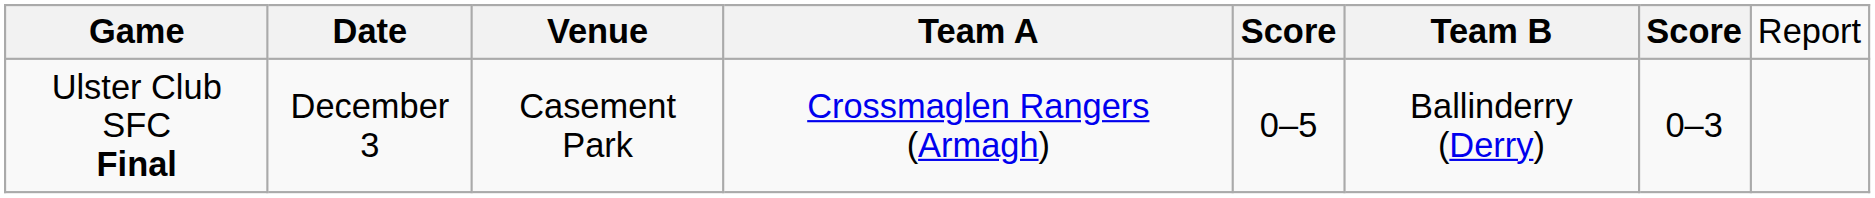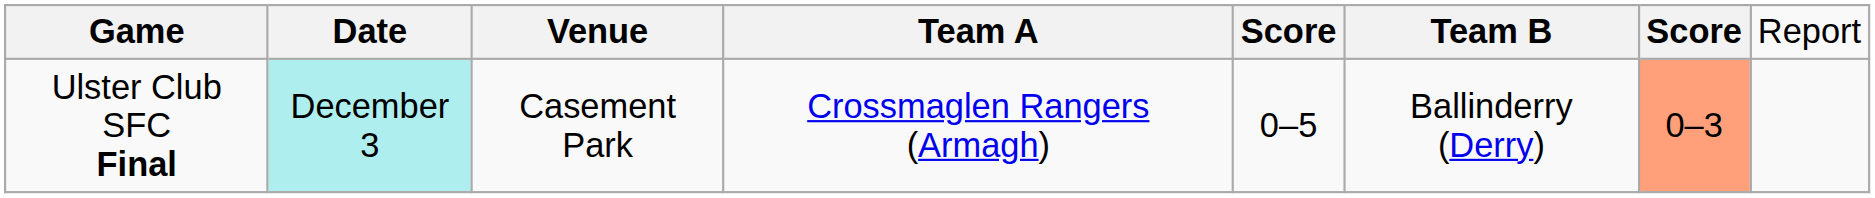(370, 125) no background -> (370, 125) paleturquoise background
(1694, 125) no background -> (1694, 125) lightsalmon background
